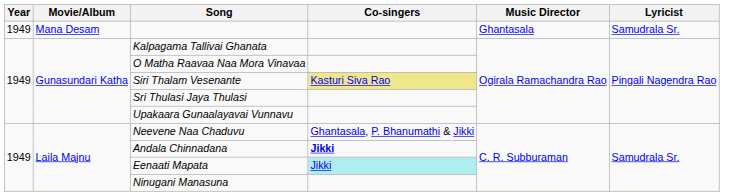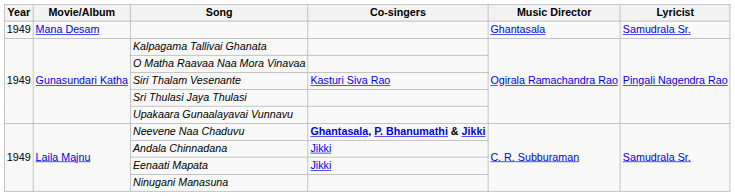(350, 81) khaki background -> (350, 81) no background
(392, 132) normal -> (398, 132) bold
(322, 149) bold -> (321, 149) normal
(321, 166) paleturquoise background -> (321, 166) no background
